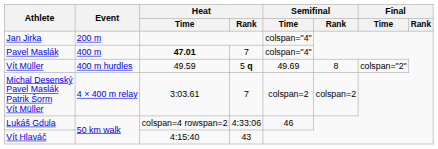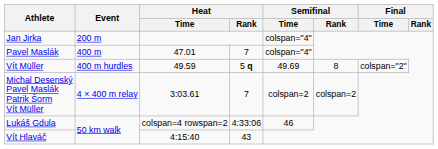(185, 52) bold -> (185, 52) normal
